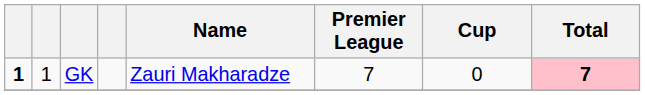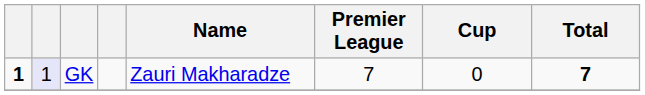(46, 74) no background -> (46, 74) lavender background
(585, 74) pink background -> (585, 74) no background
